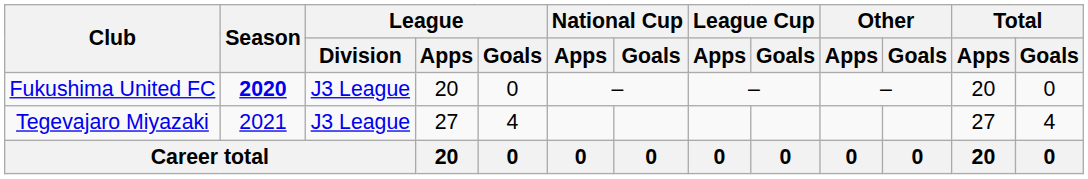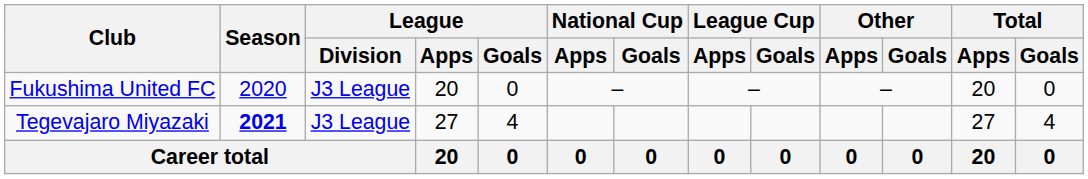(263, 88) bold -> (263, 88) normal
(263, 122) normal -> (263, 122) bold
